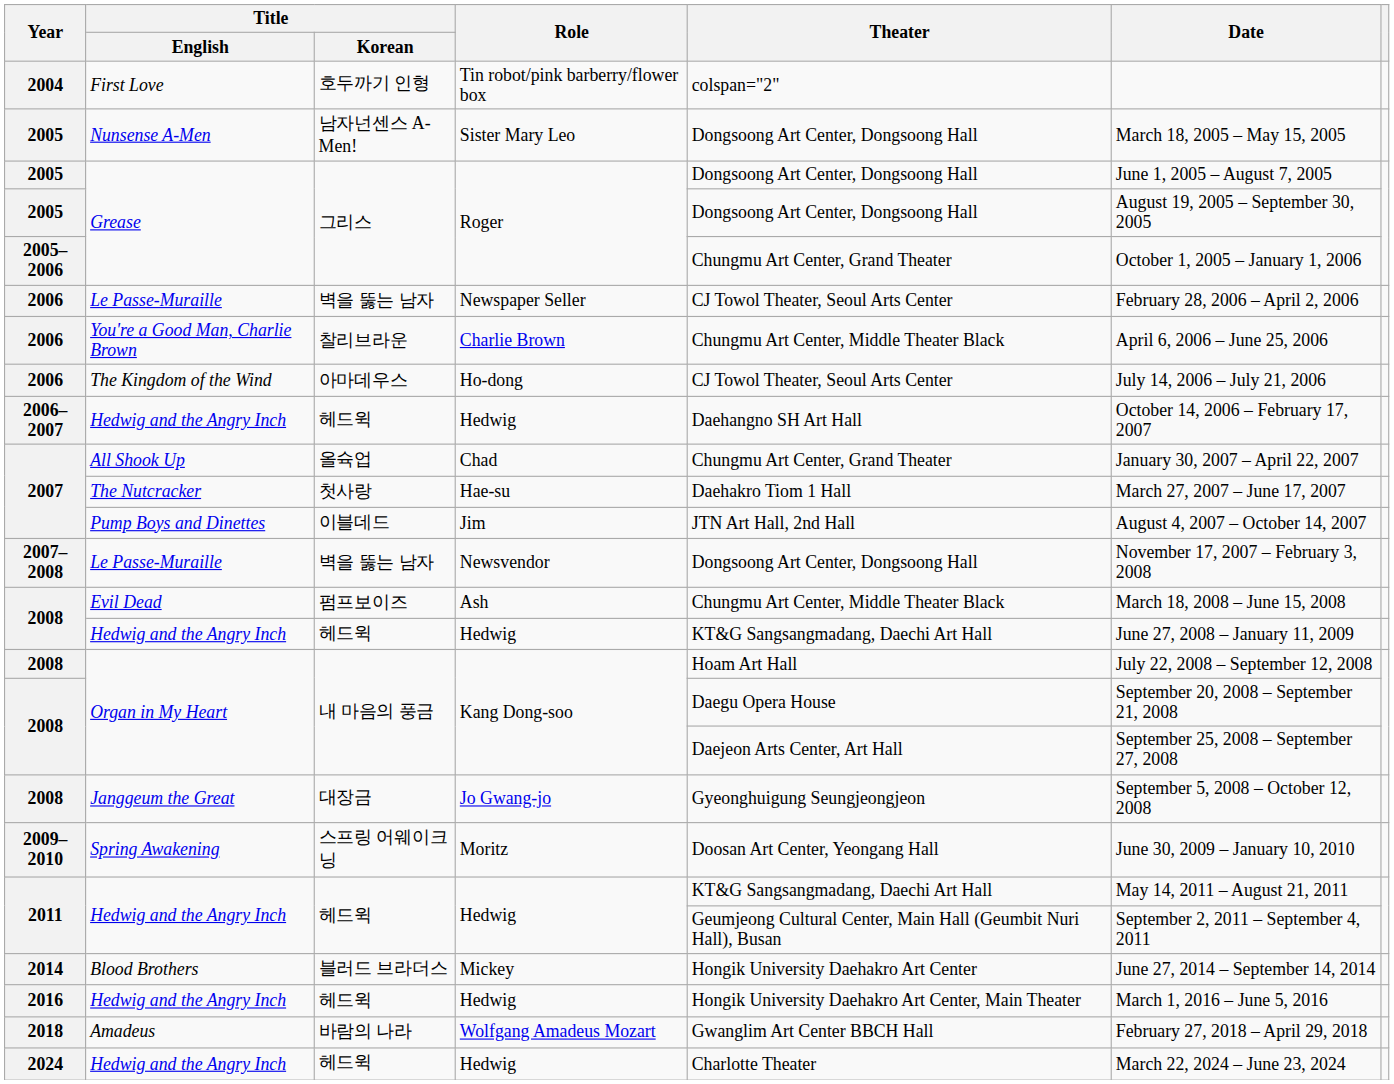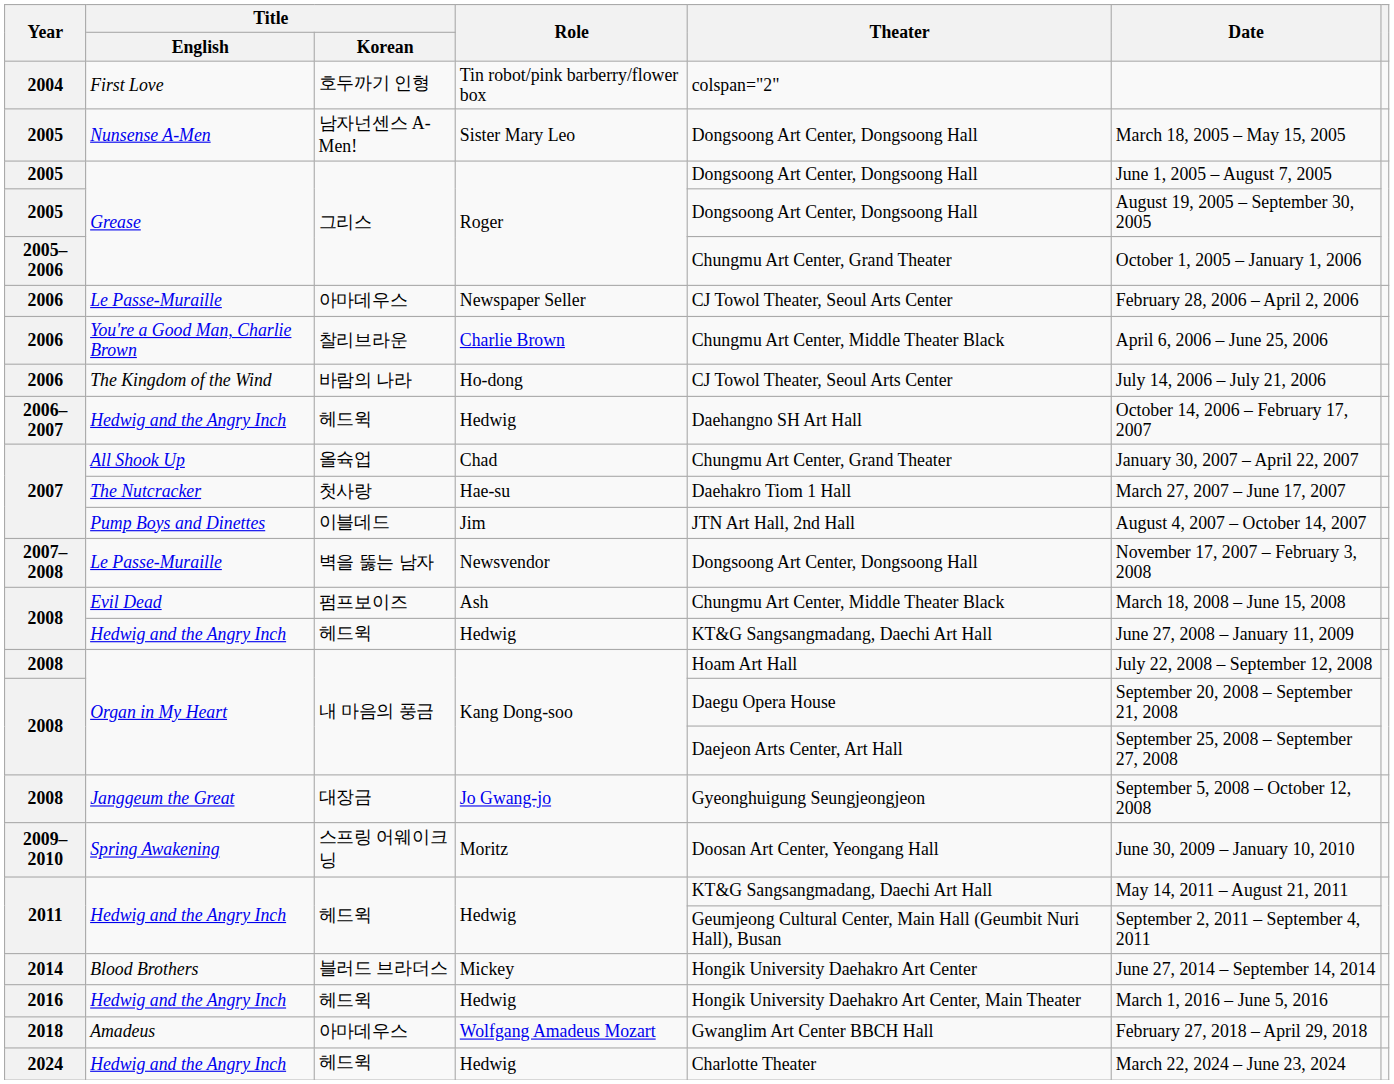(376, 300) 벽을 뚫는 남자 -> (363, 300) 아마데우스
(363, 379) 아마데우스 -> (365, 379) 바람의 나라
(365, 1031) 바람의 나라 -> (363, 1031) 아마데우스
